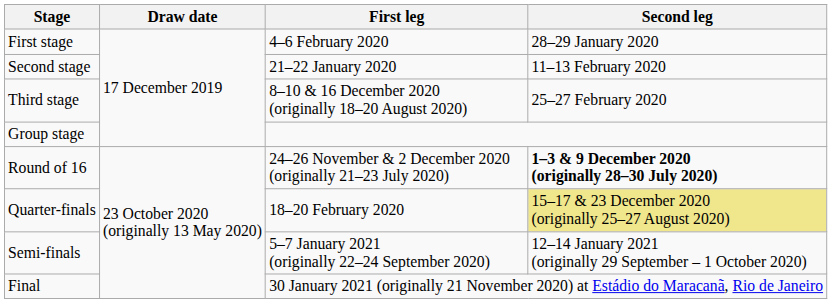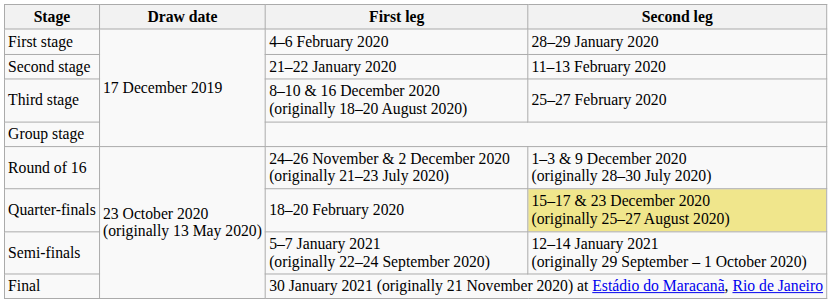(624, 167) bold -> (621, 167) normal
